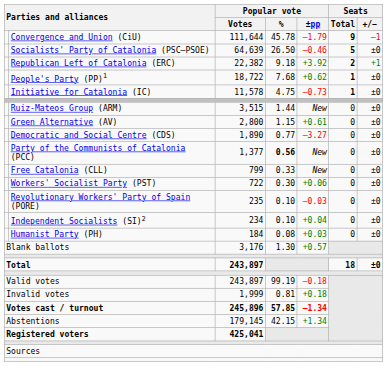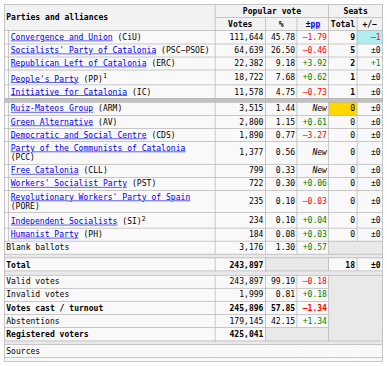(376, 37) no background -> (376, 37) paleturquoise background
(353, 109) no background -> (353, 109) gold background
(286, 153) bold -> (286, 153) normal
